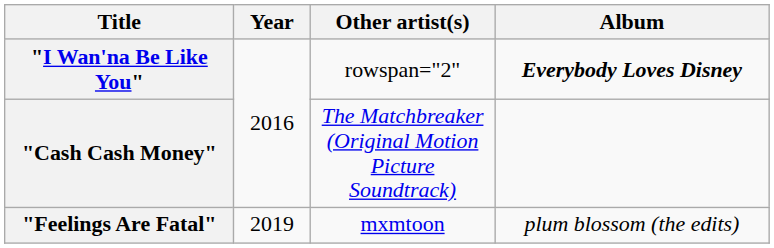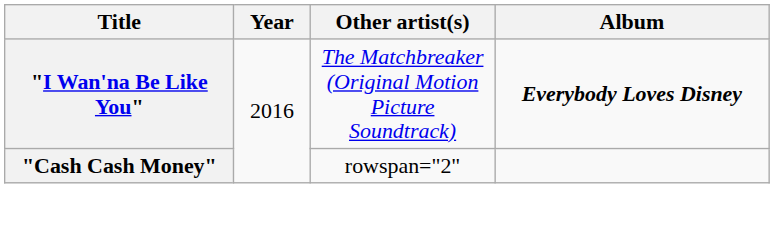(403, 68) rowspan="2" -> (403, 93) The Matchbreaker (Original Motion Picture Soundtrack)
(403, 153) The Matchbreaker (Original Motion Picture Soundtrack) -> (403, 165) rowspan="2"
- row: (119, 224)
